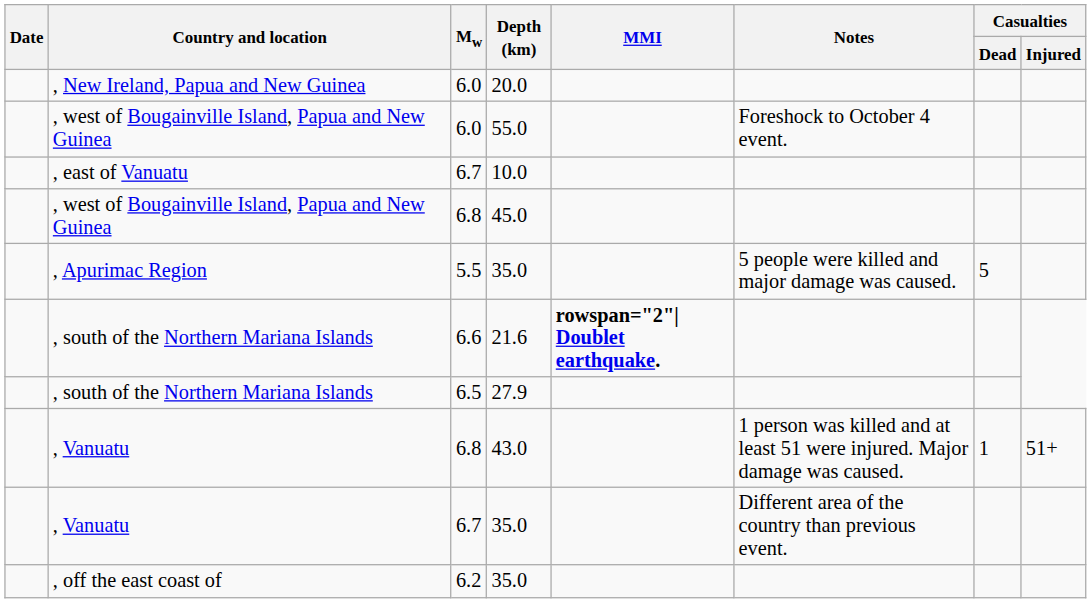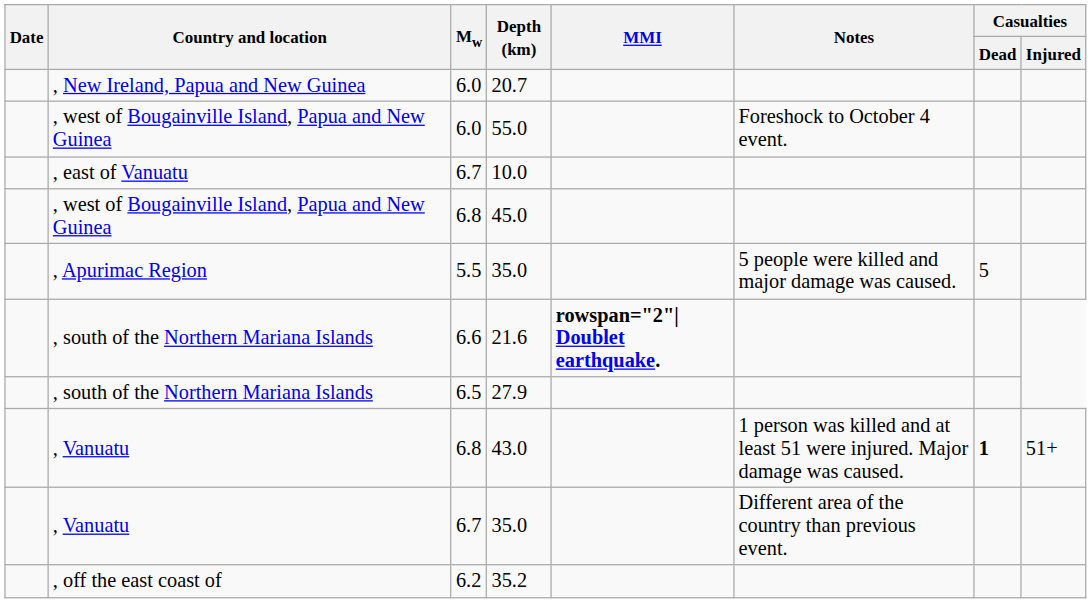(509, 85) 20.0 -> (509, 85) 20.7
(984, 447) normal -> (984, 447) bold
(509, 580) 35.0 -> (509, 580) 35.2
